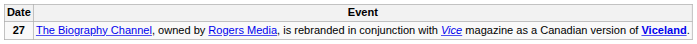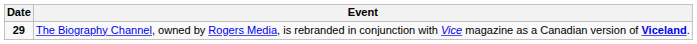(19, 30) 27 -> (19, 30) 29
